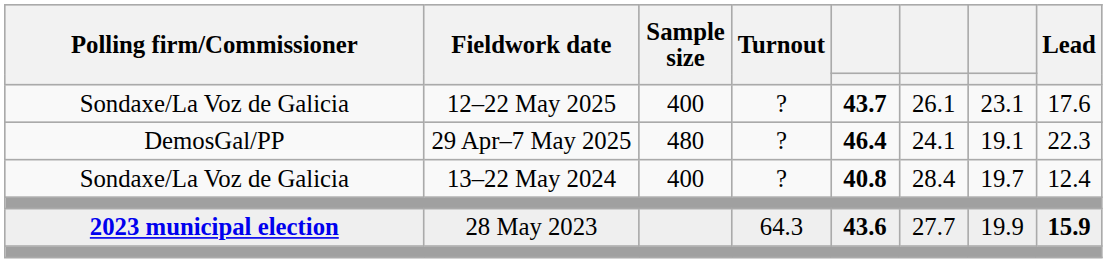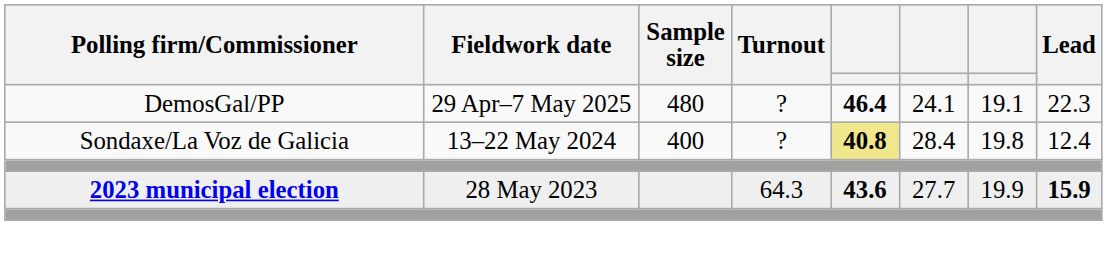- row: (214, 103)
(865, 178) no background -> (865, 141) khaki background
(1002, 178) 19.7 -> (1002, 141) 19.8
